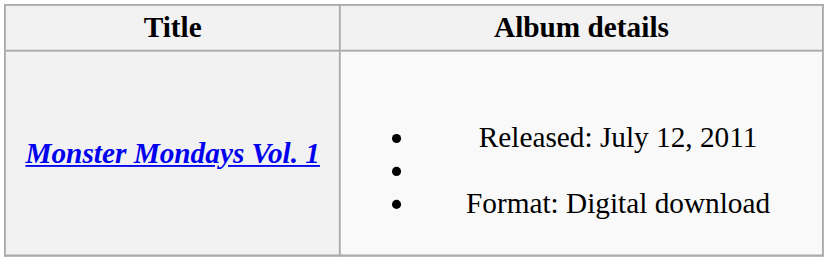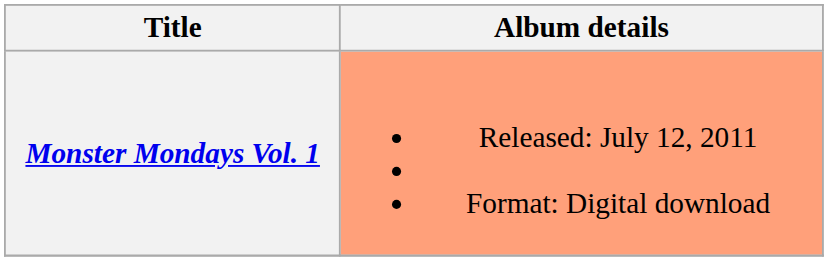(581, 170) no background -> (581, 170) lightsalmon background
